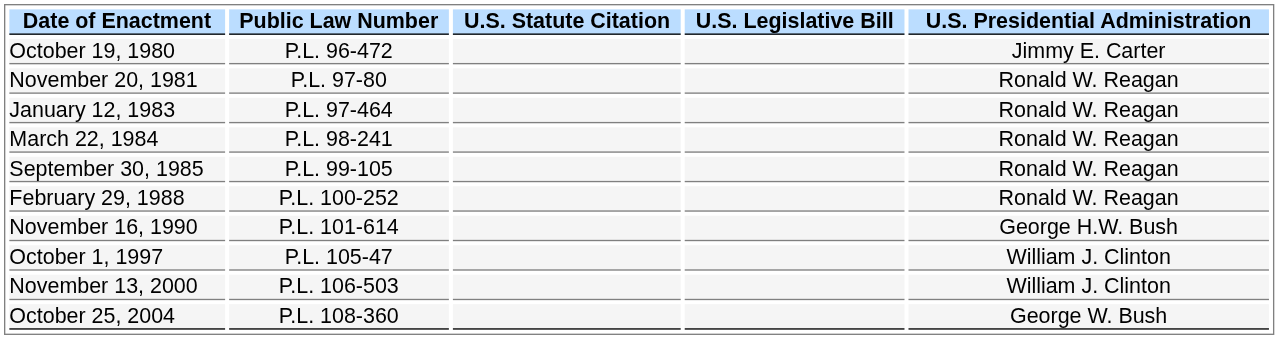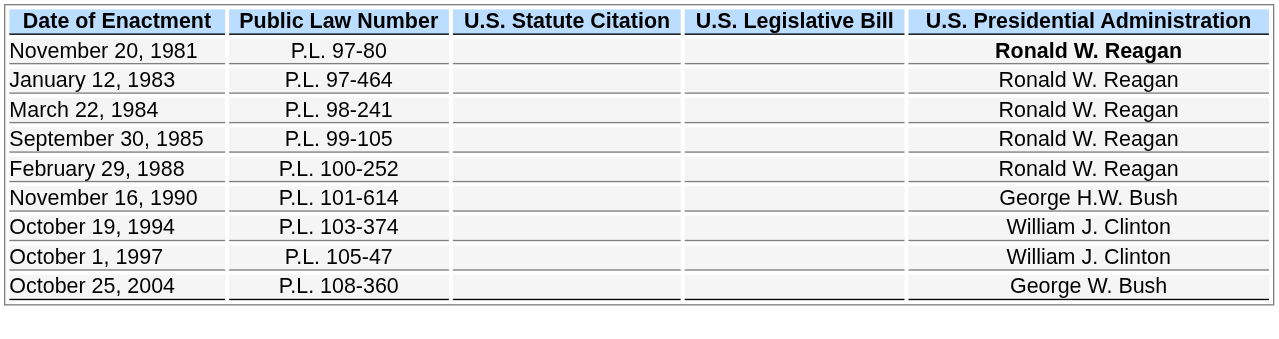- row: (92, 50)
(1089, 80) normal -> (1089, 50) bold
+ row: (92, 227)
- row: (104, 286)
